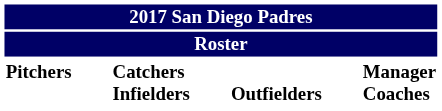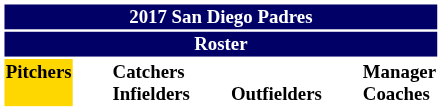(39, 71) no background -> (39, 71) gold background
